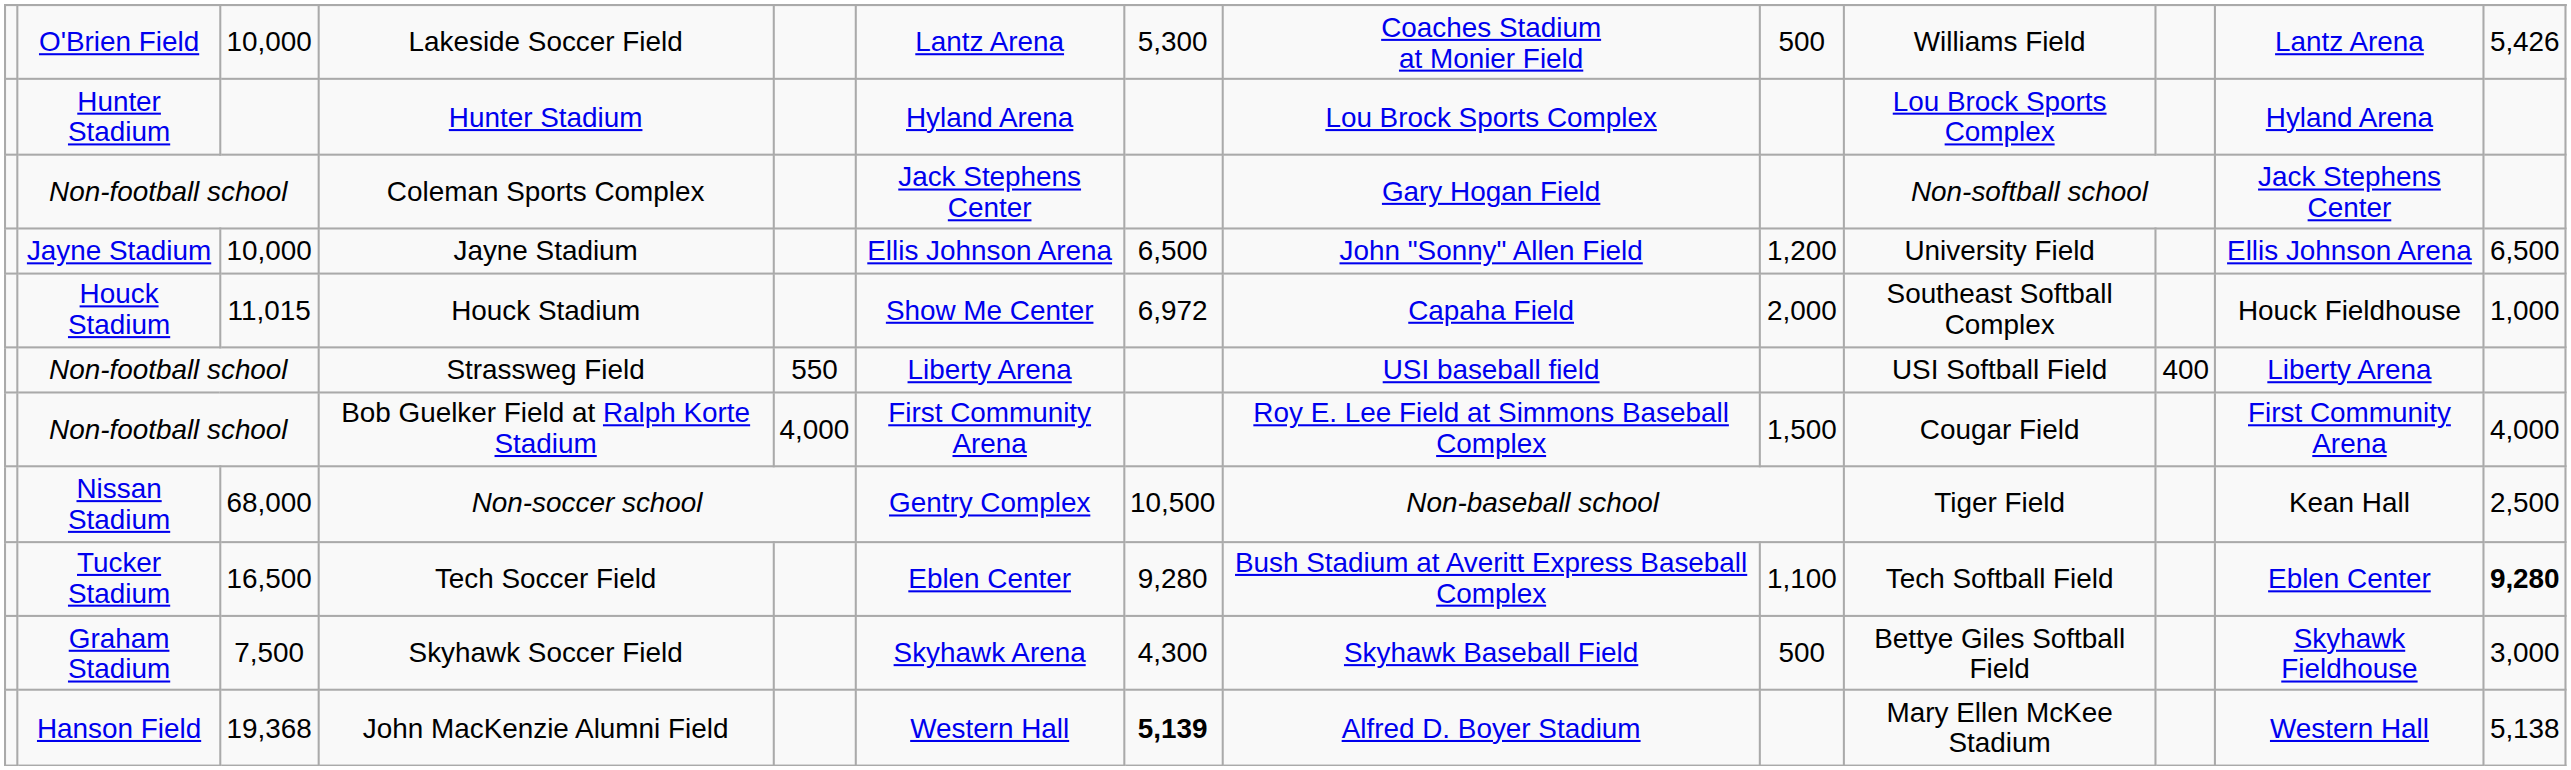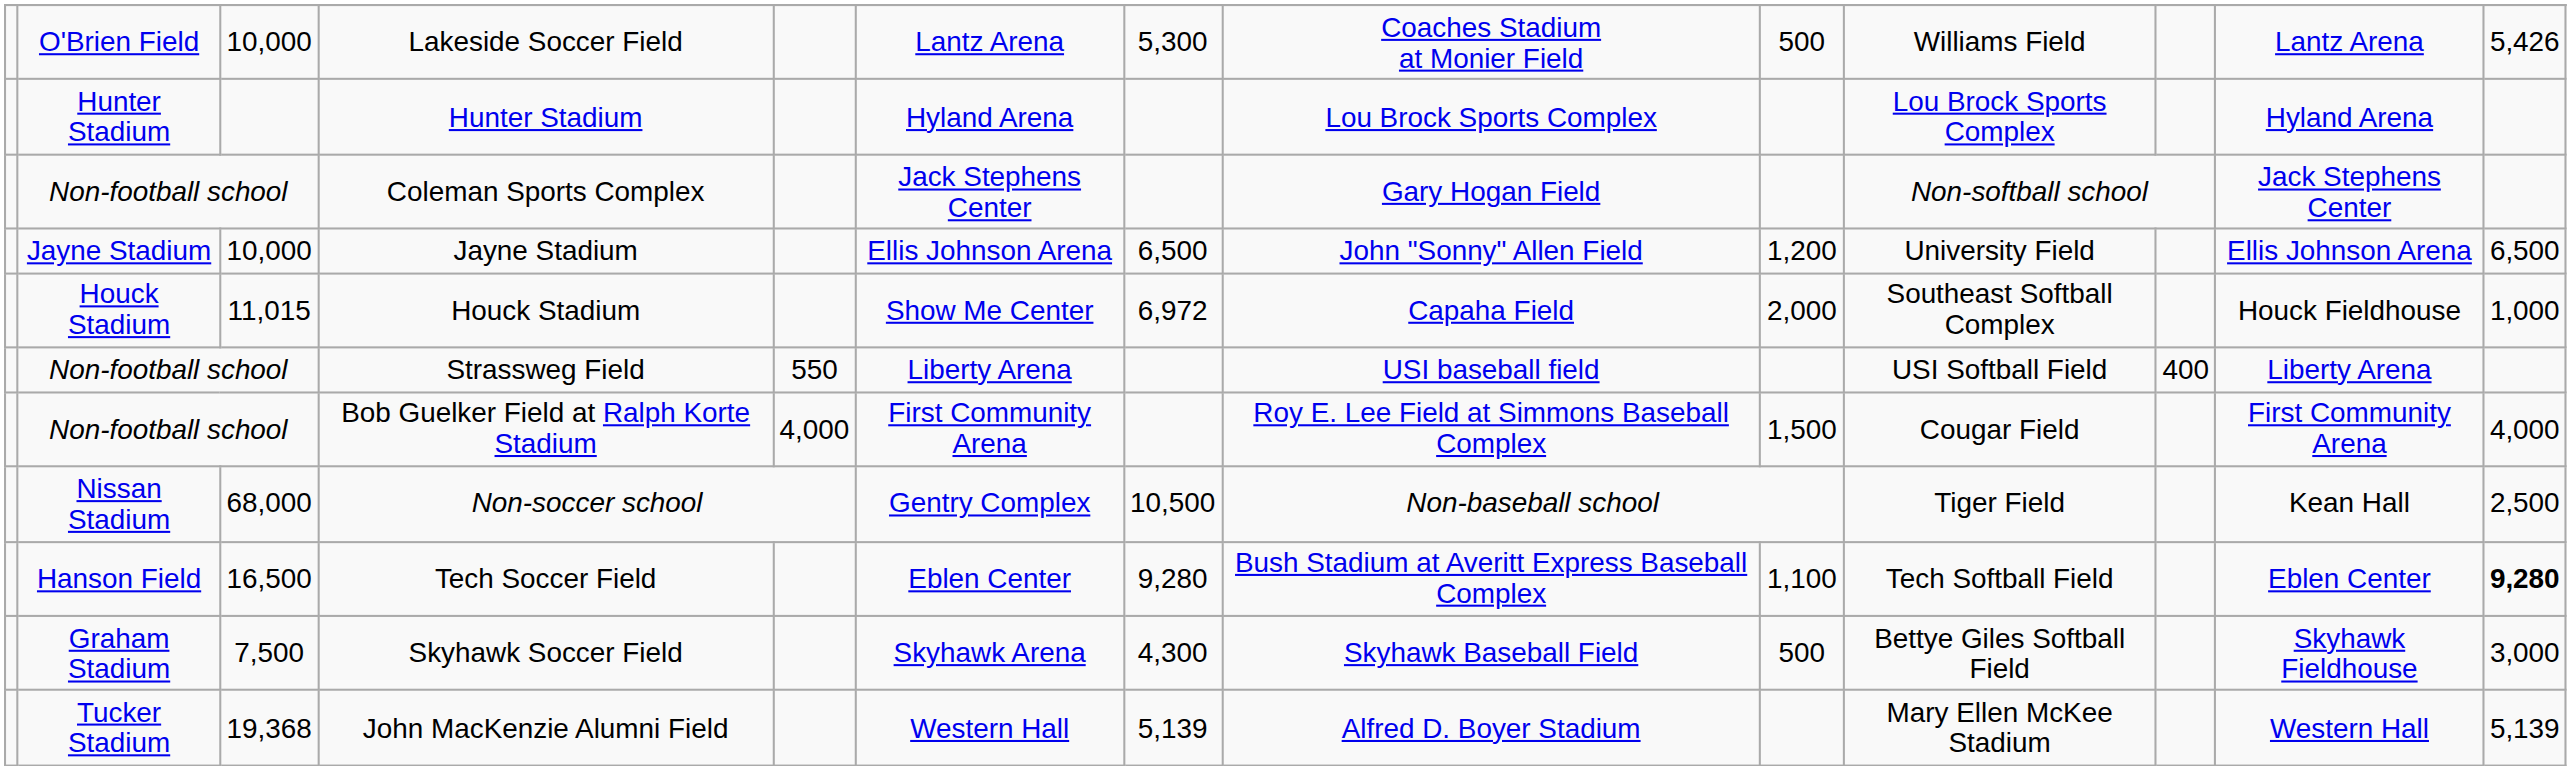(119, 578) Tucker Stadium -> (119, 578) Hanson Field
(119, 727) Hanson Field -> (119, 727) Tucker Stadium
(1173, 727) bold -> (1173, 727) normal
(2525, 727) 5,138 -> (2525, 727) 5,139
